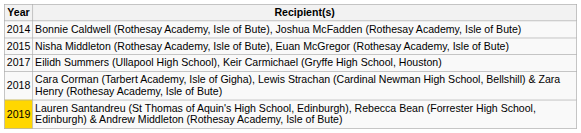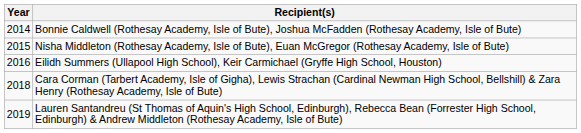(19, 63) 2017 -> (19, 63) 2016
(19, 114) gold background -> (19, 114) no background
